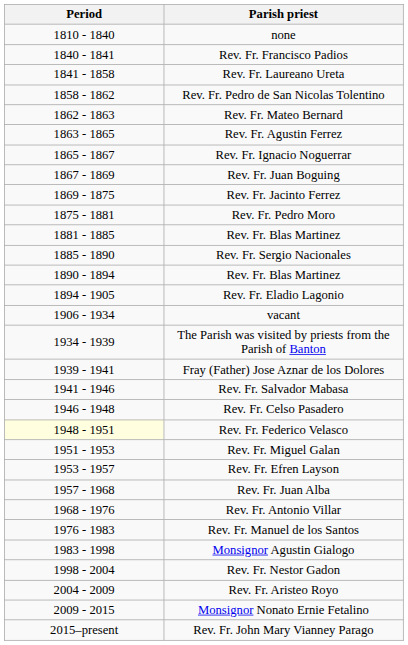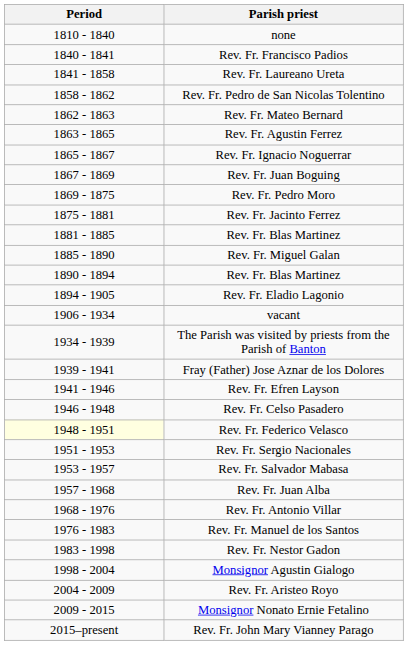(283, 194) Rev. Fr. Jacinto Ferrez -> (283, 194) Rev. Fr. Pedro Moro
(283, 214) Rev. Fr. Pedro Moro -> (283, 214) Rev. Fr. Jacinto Ferrez
(283, 255) Rev. Fr. Sergio Nacionales -> (283, 255) Rev. Fr. Miguel Galan
(283, 389) Rev. Fr. Salvador Mabasa -> (283, 389) Rev. Fr. Efren Layson
(283, 449) Rev. Fr. Miguel Galan -> (283, 449) Rev. Fr. Sergio Nacionales
(283, 469) Rev. Fr. Efren Layson -> (283, 469) Rev. Fr. Salvador Mabasa
(283, 549) Monsignor Agustin Gialogo -> (283, 549) Rev. Fr. Nestor Gadon
(283, 569) Rev. Fr. Nestor Gadon -> (283, 569) Monsignor Agustin Gialogo
